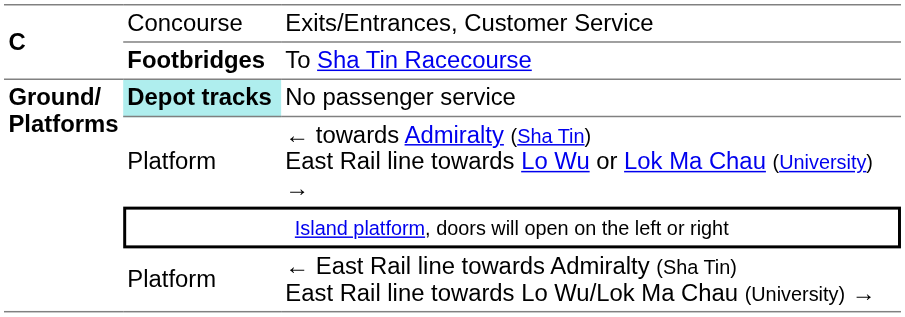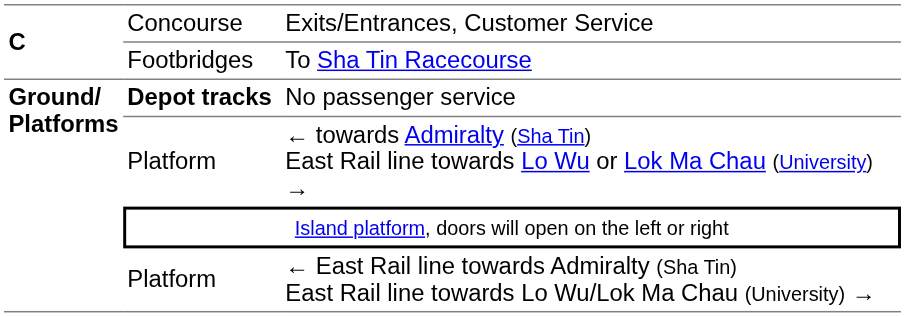(196, 60) bold -> (190, 60) normal
(200, 97) paleturquoise background -> (200, 97) no background
